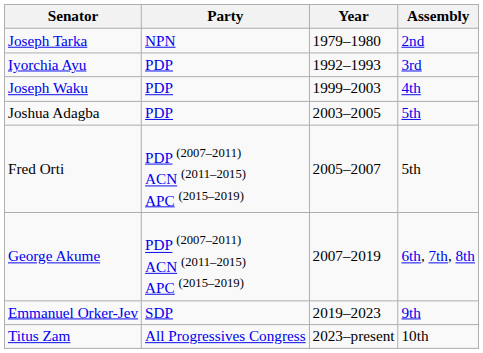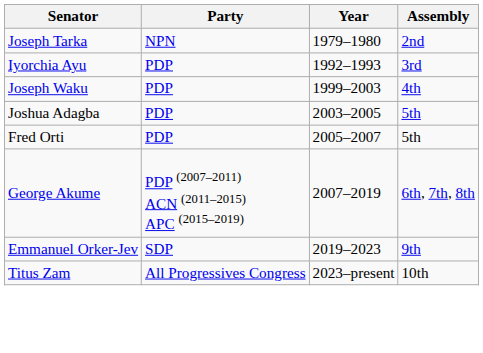(196, 177) PDP (2007–2011) ACN (2011–2015) APC (2015–2019) -> (159, 137) PDP
